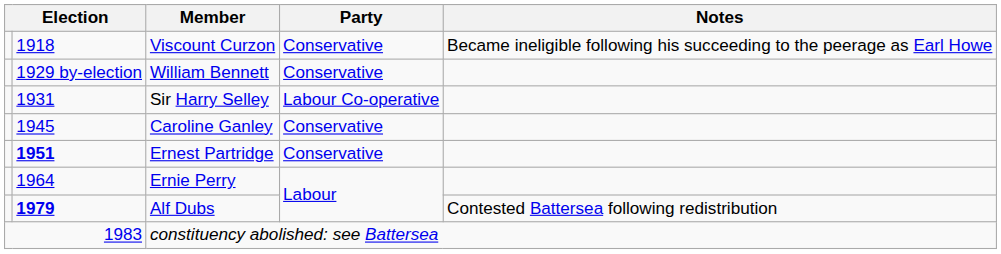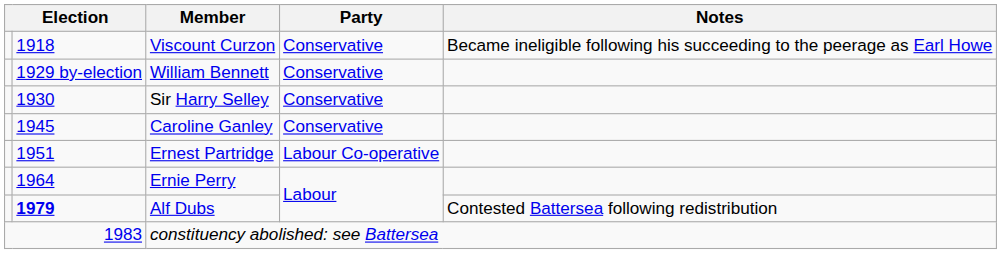(35, 99) 1931 -> (35, 99) 1930
(361, 99) Labour Co-operative -> (333, 99) Conservative
(35, 153) bold -> (35, 153) normal
(333, 153) Conservative -> (361, 153) Labour Co-operative
